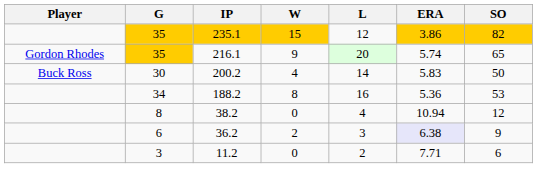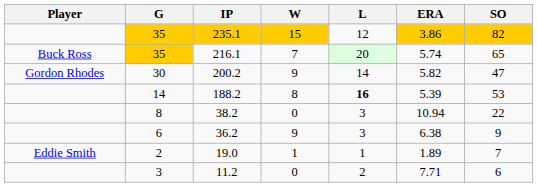(65, 53) Gordon Rhodes -> (65, 53) Buck Ross
(295, 53) 9 -> (295, 53) 7
(65, 73) Buck Ross -> (65, 73) Gordon Rhodes
(295, 73) 4 -> (295, 73) 9
(430, 73) 5.83 -> (430, 73) 5.82
(498, 73) 50 -> (498, 73) 47
(159, 93) 34 -> (159, 93) 14
(362, 93) normal -> (362, 93) bold
(430, 93) 5.36 -> (430, 93) 5.39
(362, 113) 4 -> (362, 113) 3
(498, 113) 12 -> (498, 113) 22
(295, 133) 2 -> (295, 133) 9
(430, 133) lavender background -> (430, 133) no background
+ row: (227, 152)
